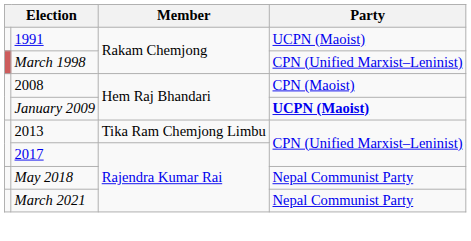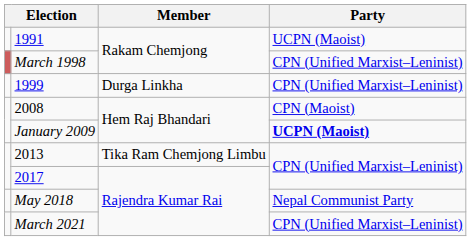+ row: (29, 85)
(343, 200) Nepal Communist Party -> (368, 223) CPN (Unified Marxist–Leninist)
